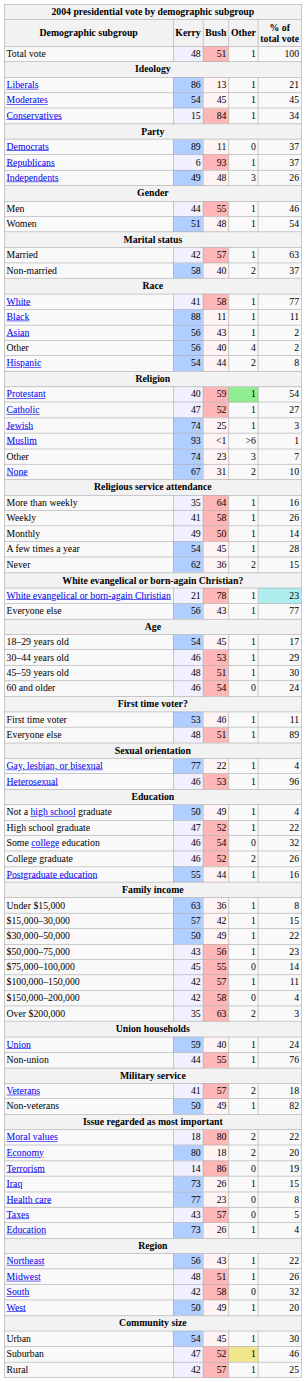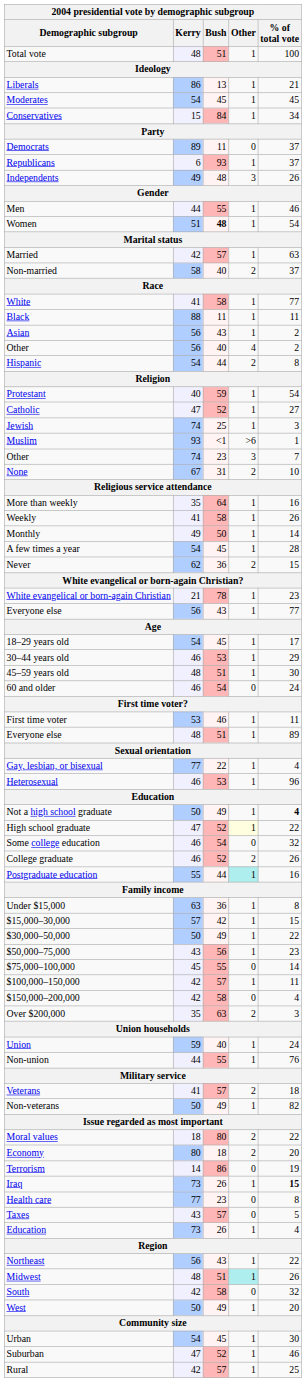(222, 224) normal -> (222, 224) bold
(253, 394) lightgreen background -> (253, 394) no background
(294, 595) paleturquoise background -> (294, 595) no background
(297, 812) normal -> (297, 812) bold
(253, 828) no background -> (253, 828) lightyellow background
(253, 874) no background -> (253, 874) paleturquoise background
(294, 1184) normal -> (294, 1184) bold
(253, 1276) no background -> (253, 1276) paleturquoise background
(253, 1354) khaki background -> (253, 1354) no background
